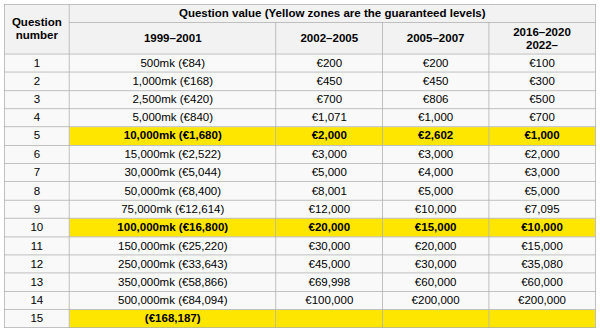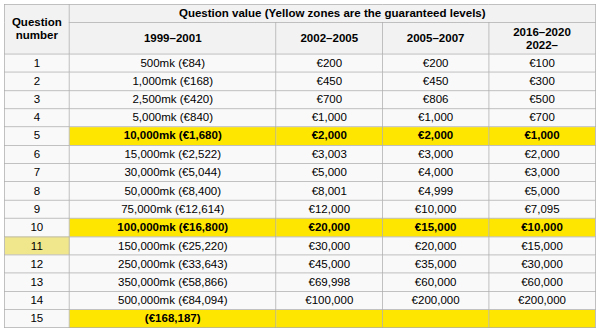(329, 117) €1,071 -> (329, 117) €1,000
(436, 136) €2,602 -> (436, 136) €2,000
(329, 154) €3,000 -> (329, 154) €3,003
(436, 191) €5,000 -> (436, 191) €4,999
(37, 245) no background -> (37, 245) khaki background
(436, 264) €30,000 -> (436, 264) €35,000
(542, 264) €35,080 -> (542, 264) €30,000
